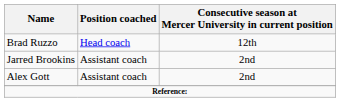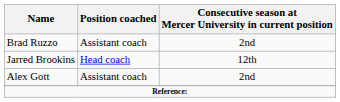(105, 42) Head coach -> (113, 42) Assistant coach
(247, 42) 12th -> (247, 42) 2nd
(113, 59) Assistant coach -> (105, 59) Head coach
(247, 59) 2nd -> (247, 59) 12th
